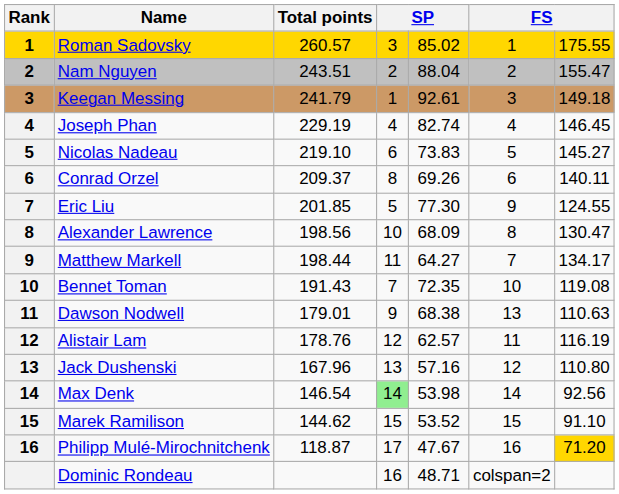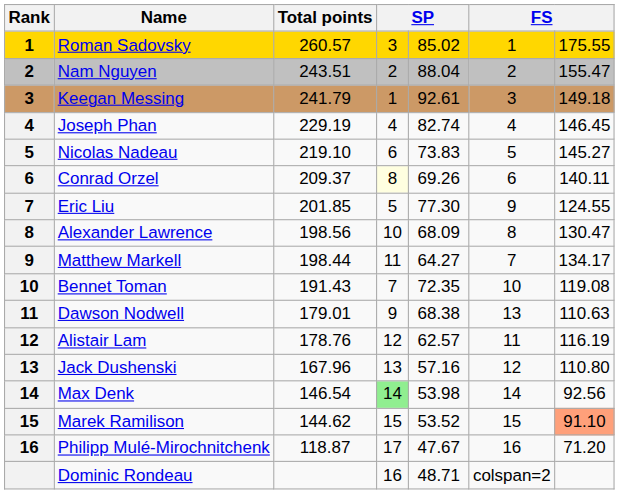(392, 179) no background -> (392, 179) lightyellow background
(584, 421) no background -> (584, 421) lightsalmon background
(584, 448) gold background -> (584, 448) no background
